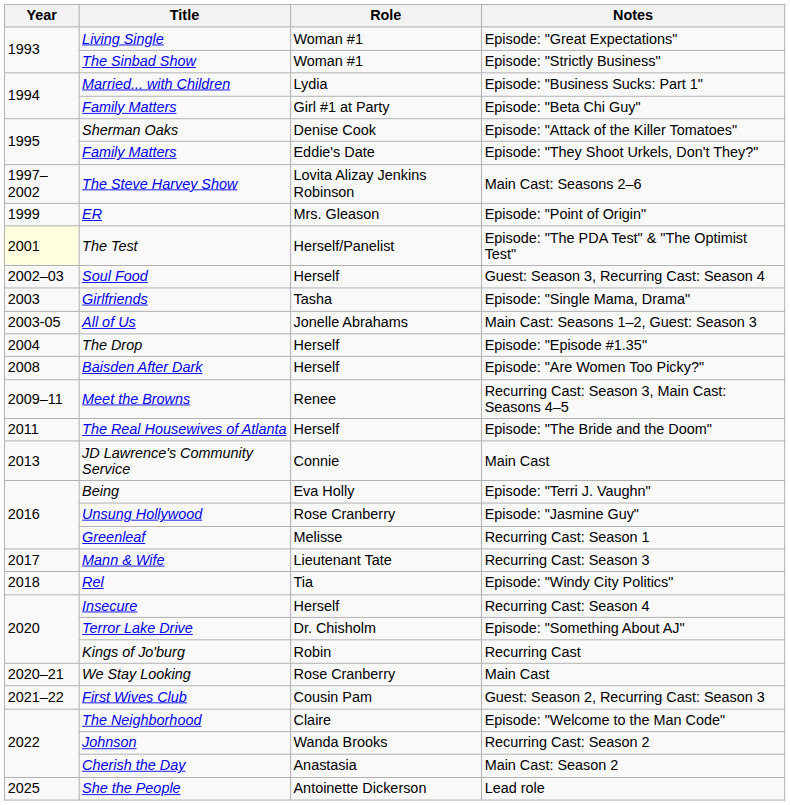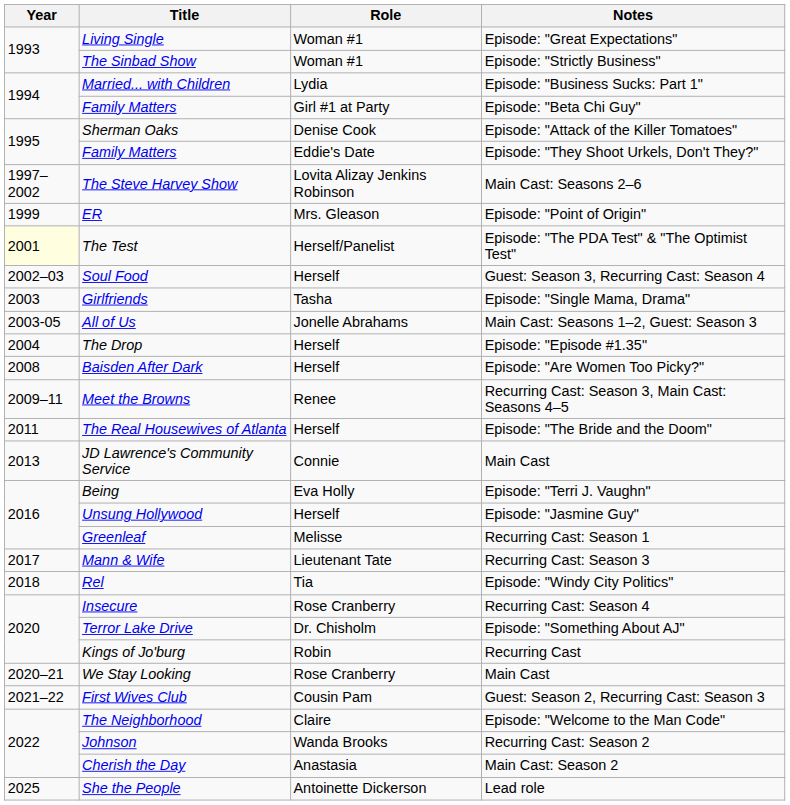(344, 514) Rose Cranberry -> (316, 514) Herself
(316, 605) Herself -> (344, 605) Rose Cranberry
